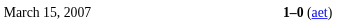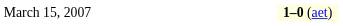(308, 13) no background -> (308, 13) lightyellow background
